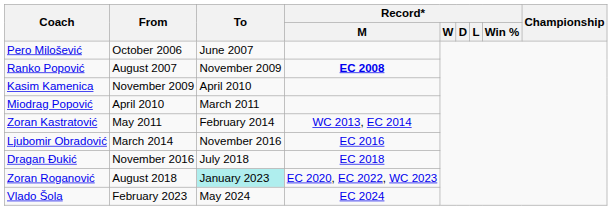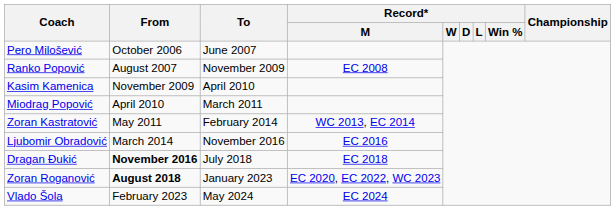(362, 68) bold -> (365, 68) normal
(153, 159) normal -> (155, 159) bold
(145, 178) normal -> (146, 178) bold
(234, 178) paleturquoise background -> (238, 178) no background
